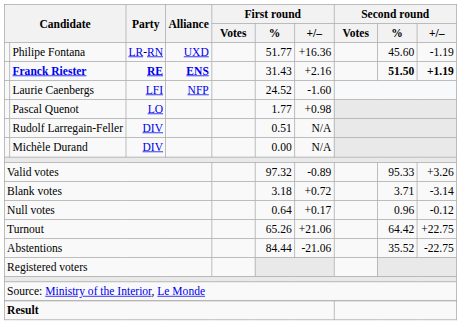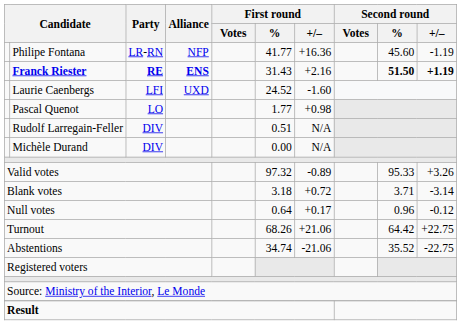(196, 52) UXD -> (198, 52) NFP
(279, 52) 51.77 -> (279, 52) 41.77
(198, 90) NFP -> (196, 90) UXD
(279, 229) 65.26 -> (279, 229) 68.26
(279, 248) 84.44 -> (279, 248) 34.74
